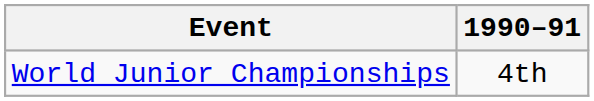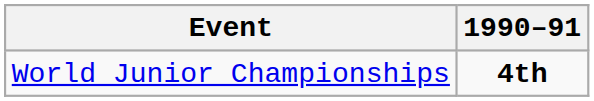(522, 74) normal -> (522, 74) bold
